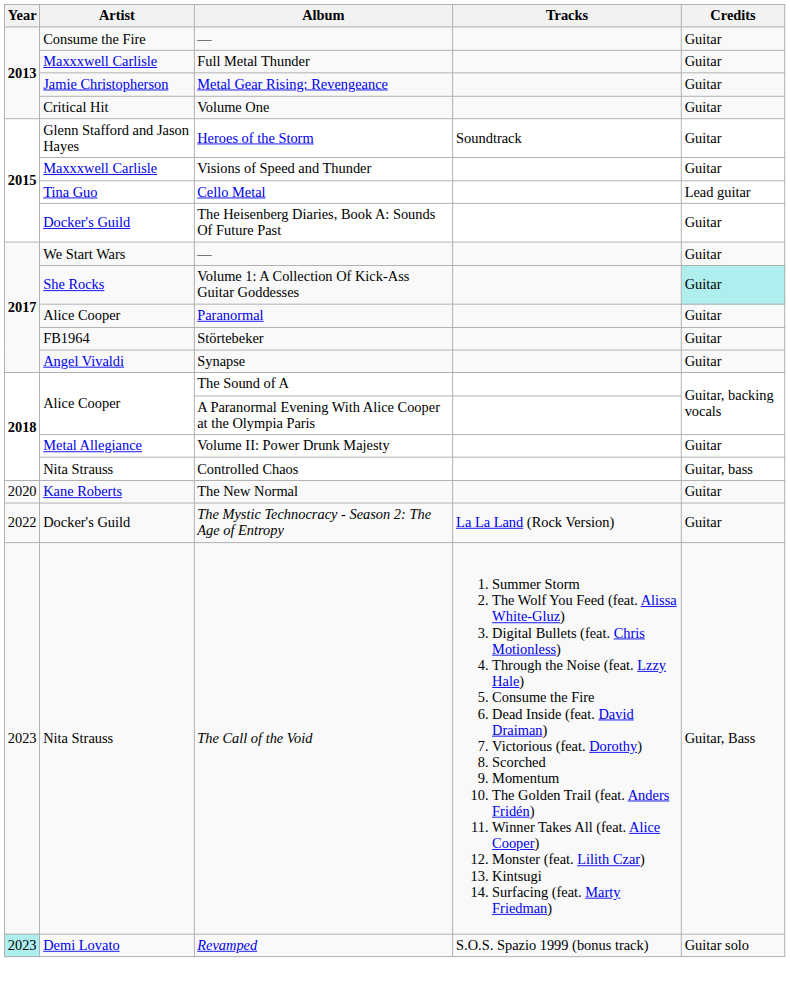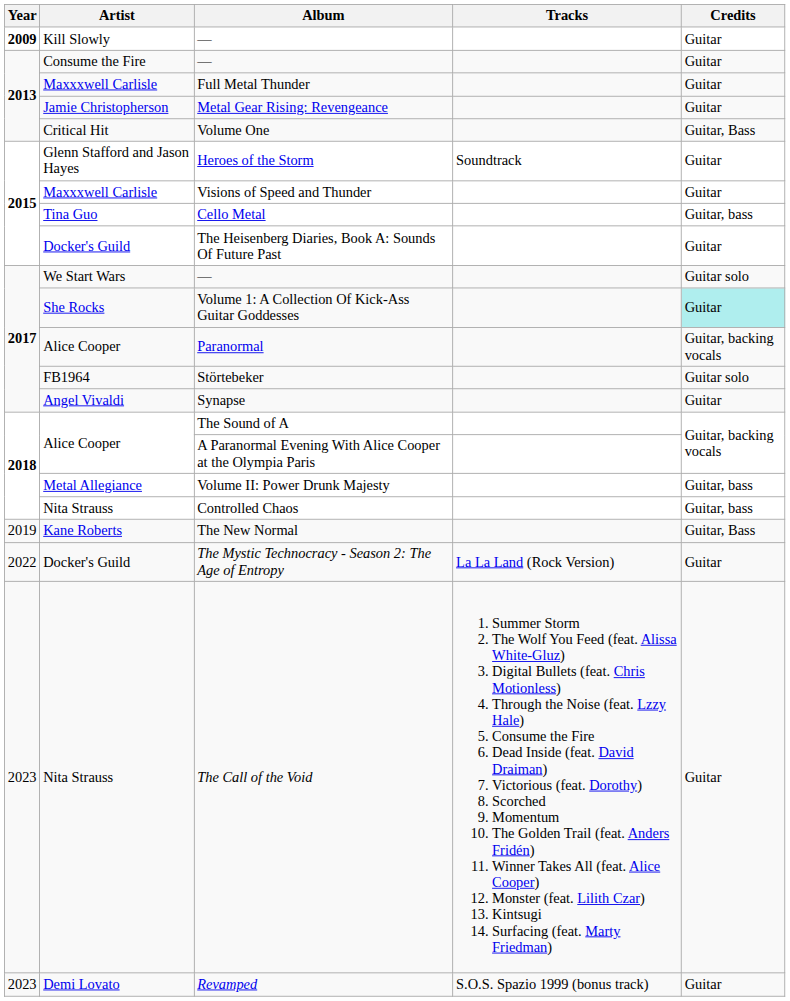+ row: (77, 38)
(703, 107) Guitar -> (720, 130) Guitar, Bass
(718, 191) Lead guitar -> (719, 214) Guitar, bass
(703, 253) Guitar -> (717, 276) Guitar solo
(703, 315) Guitar -> (729, 346) Guitar, backing vocals
(703, 338) Guitar -> (717, 377) Guitar solo
(703, 446) Guitar -> (719, 485) Guitar, bass
(22, 491) 2020 -> (22, 530) 2019
(703, 491) Guitar -> (720, 530) Guitar, Bass
(720, 738) Guitar, Bass -> (703, 777) Guitar
(22, 945) paleturquoise background -> (22, 984) no background
(717, 945) Guitar solo -> (703, 984) Guitar
